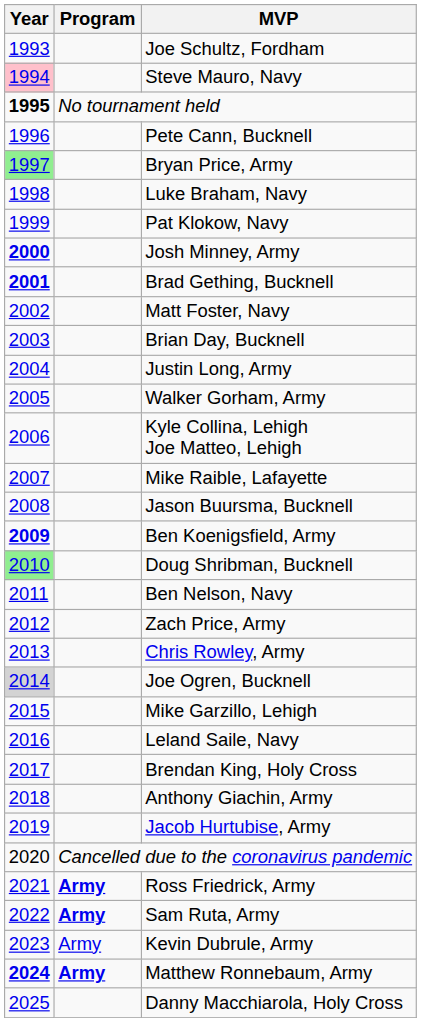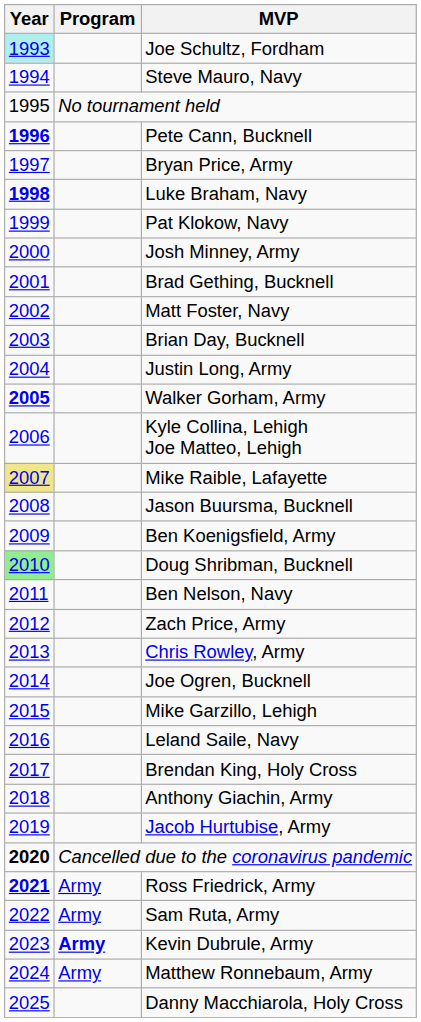(29, 48) no background -> (29, 48) paleturquoise background
(29, 77) pink background -> (29, 77) no background
(29, 106) bold -> (29, 106) normal
(29, 135) normal -> (29, 135) bold
(29, 164) lightgreen background -> (29, 164) no background
(29, 194) normal -> (29, 194) bold
(29, 252) bold -> (29, 252) normal
(29, 281) bold -> (29, 281) normal
(29, 398) normal -> (29, 398) bold
(29, 477) no background -> (29, 477) khaki background
(29, 535) bold -> (29, 535) normal
(29, 681) lightgrey background -> (29, 681) no background
(29, 856) normal -> (29, 856) bold
(29, 886) normal -> (29, 886) bold
(82, 886) bold -> (80, 886) normal
(82, 915) bold -> (80, 915) normal
(80, 944) normal -> (82, 944) bold
(29, 973) bold -> (29, 973) normal
(82, 973) bold -> (80, 973) normal
